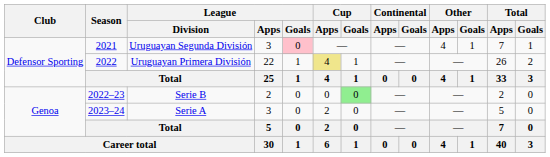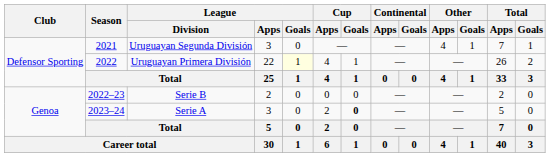(298, 45) pink background -> (298, 45) no background
(298, 62) no background -> (298, 62) lightyellow background
(327, 62) khaki background -> (327, 62) no background
(356, 95) lightgreen background -> (356, 95) no background
(356, 111) normal -> (356, 111) bold
